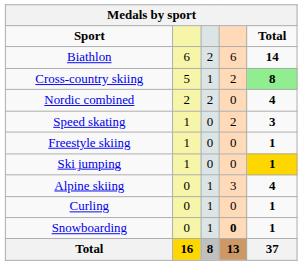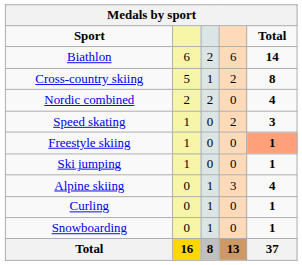(272, 79) lightgreen background -> (272, 79) no background
(272, 142) no background -> (272, 142) lightsalmon background
(272, 164) gold background -> (272, 164) no background
(233, 228) bold -> (233, 228) normal
